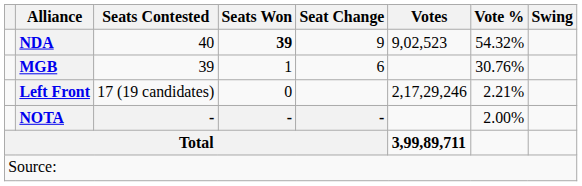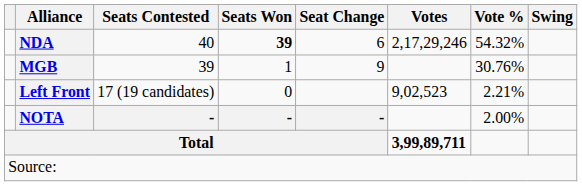(380, 42) 9 -> (380, 42) 6
(419, 42) 9,02,523 -> (429, 42) 2,17,29,246
(380, 67) 6 -> (380, 67) 9
(429, 92) 2,17,29,246 -> (419, 92) 9,02,523
